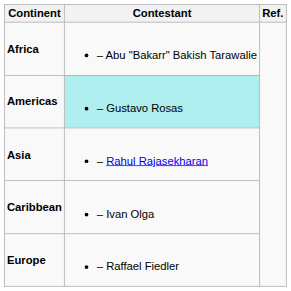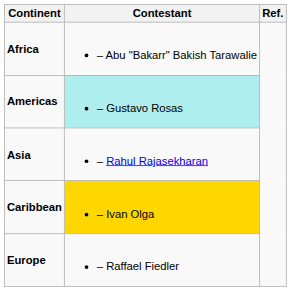(162, 214) no background -> (162, 214) gold background
